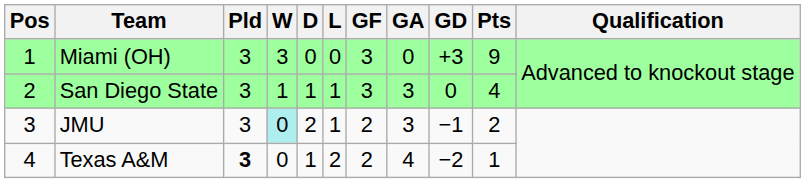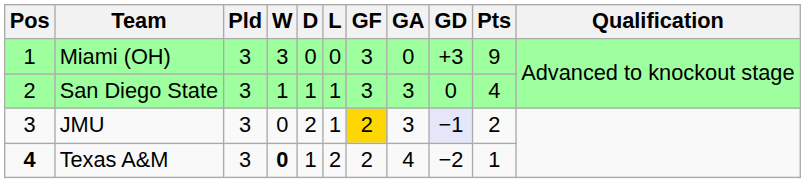(282, 125) paleturquoise background -> (282, 125) no background
(367, 125) no background -> (367, 125) gold background
(451, 125) no background -> (451, 125) lavender background
(30, 159) normal -> (30, 159) bold
(245, 159) bold -> (245, 159) normal
(282, 159) normal -> (282, 159) bold
